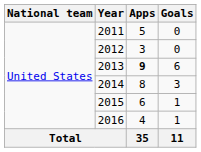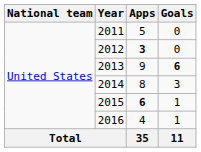(142, 49) normal -> (142, 49) bold
(142, 67) bold -> (142, 67) normal
(177, 67) normal -> (177, 67) bold
(142, 102) normal -> (142, 102) bold
